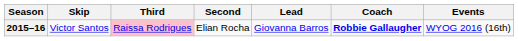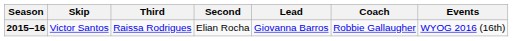(152, 28) pink background -> (152, 28) no background
(377, 28) bold -> (374, 28) normal
